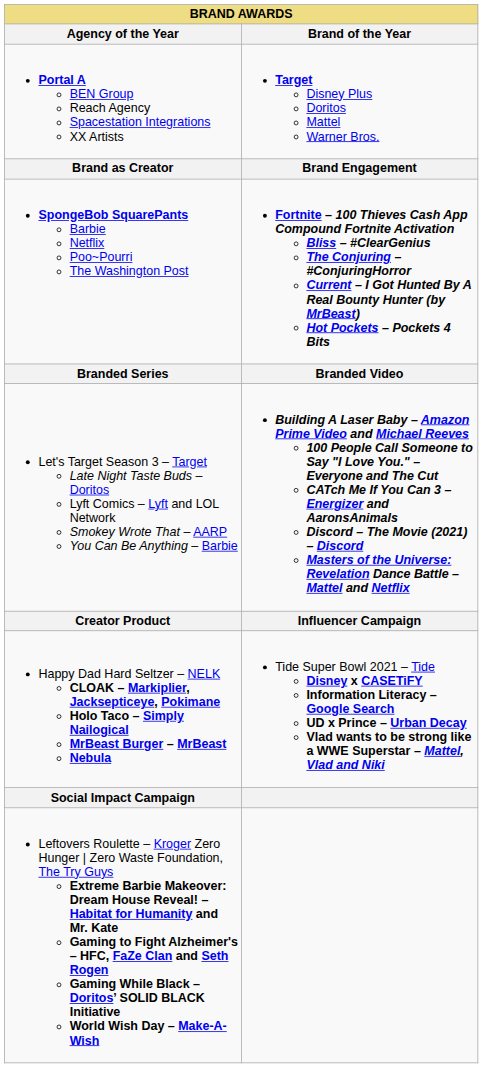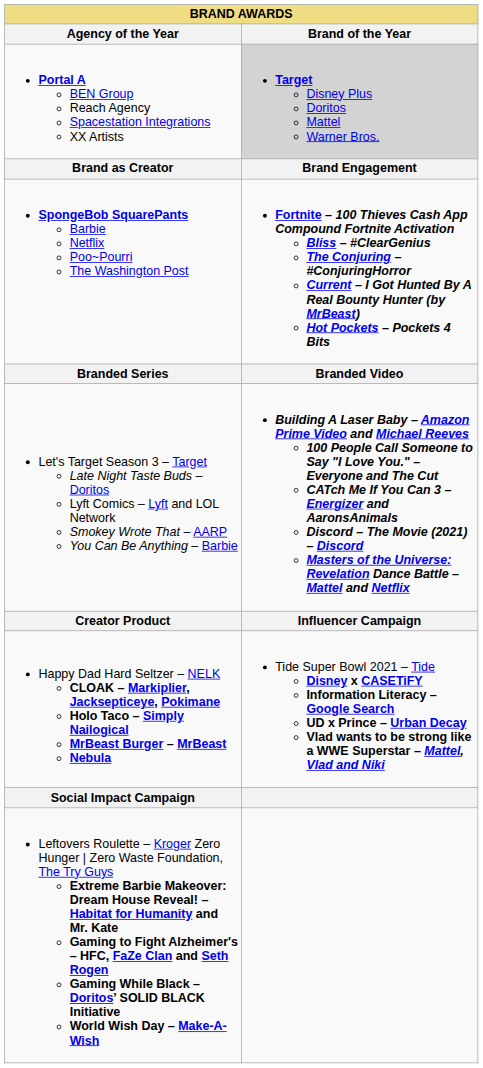(359, 108) no background -> (359, 108) lightgrey background
